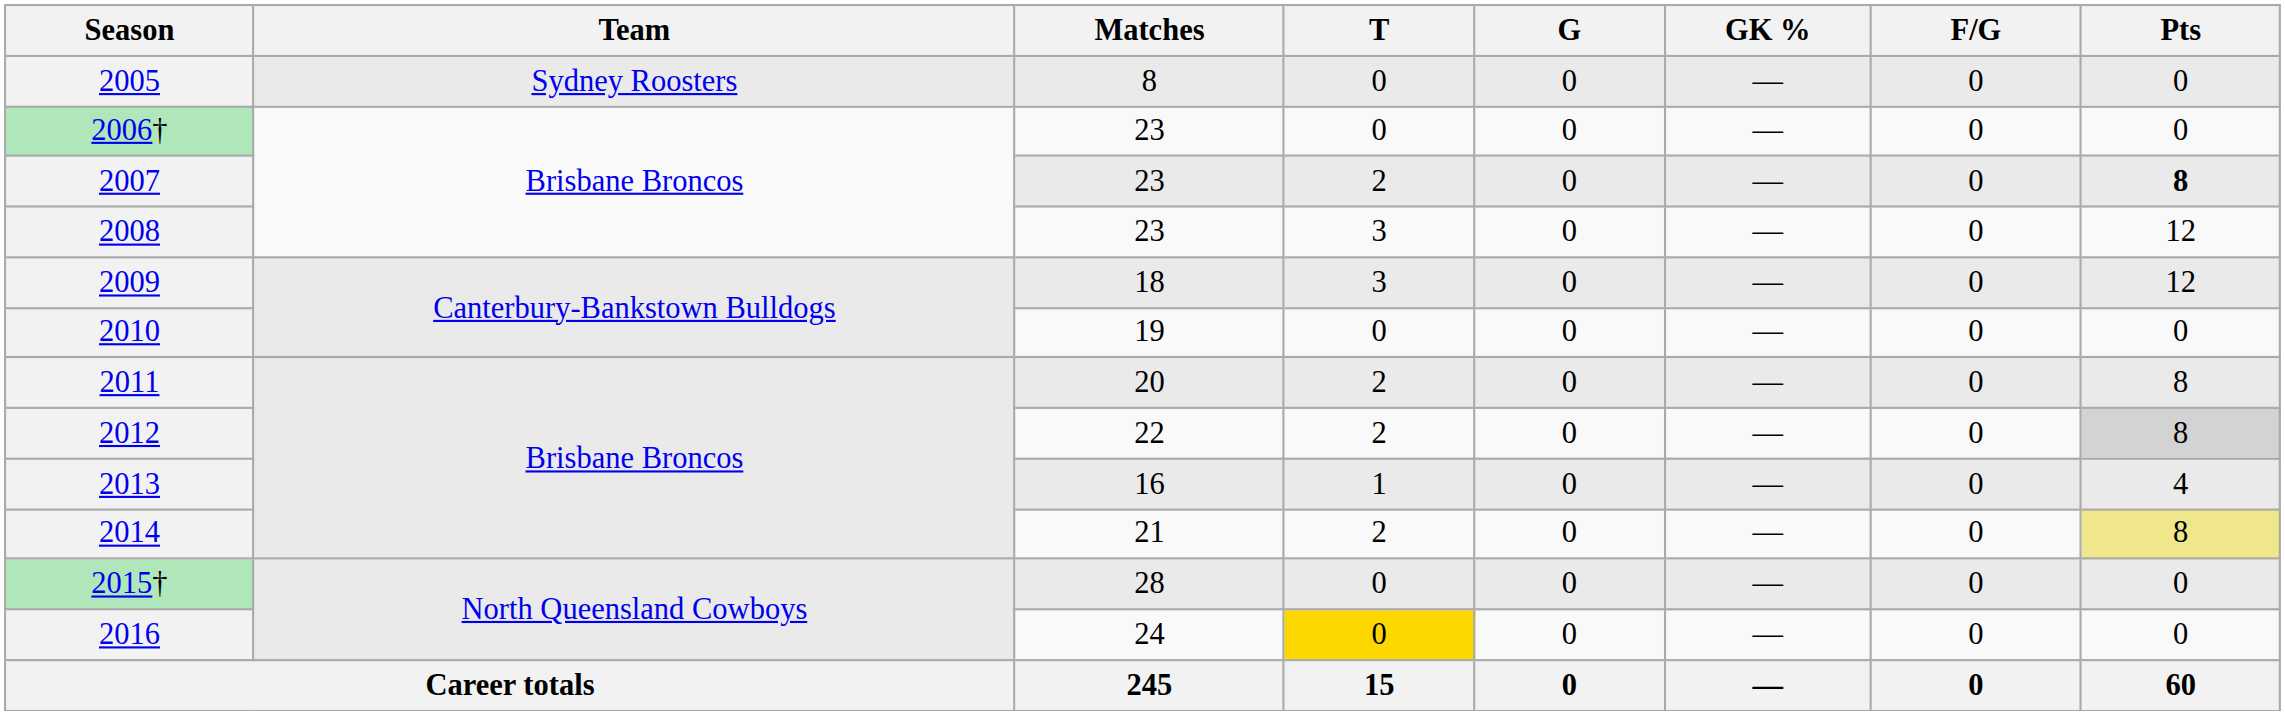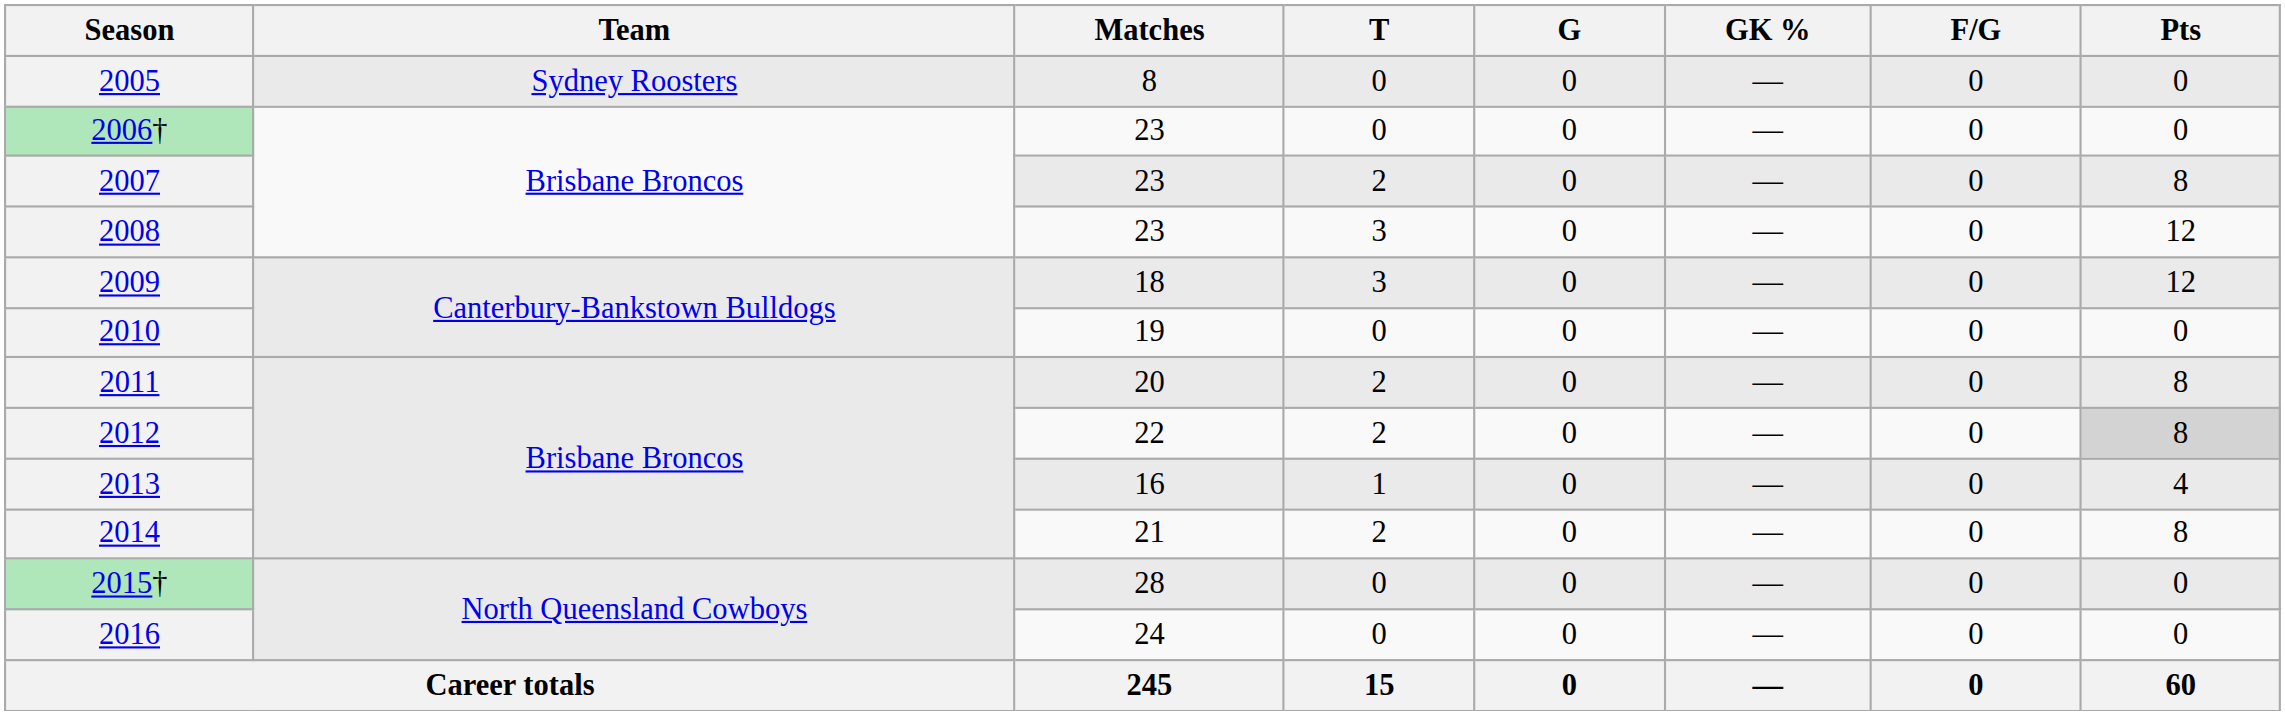(2181, 181) bold -> (2181, 181) normal
(2181, 533) khaki background -> (2181, 533) no background
(1379, 634) gold background -> (1379, 634) no background
